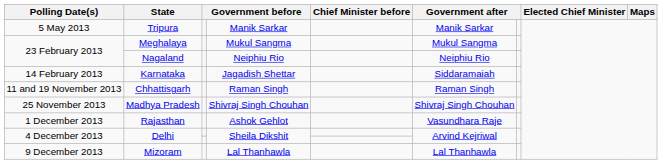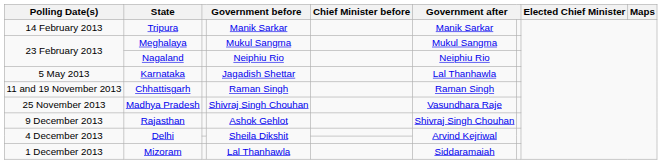(64, 27) 5 May 2013 -> (64, 27) 14 February 2013
(64, 74) 14 February 2013 -> (64, 74) 5 May 2013
(465, 74) Siddaramaiah -> (465, 74) Lal Thanhawla
(465, 105) Shivraj Singh Chouhan -> (465, 105) Vasundhara Raje
(64, 120) 1 December 2013 -> (64, 120) 9 December 2013
(465, 120) Vasundhara Raje -> (465, 120) Shivraj Singh Chouhan
(64, 151) 9 December 2013 -> (64, 151) 1 December 2013
(465, 151) Lal Thanhawla -> (465, 151) Siddaramaiah
